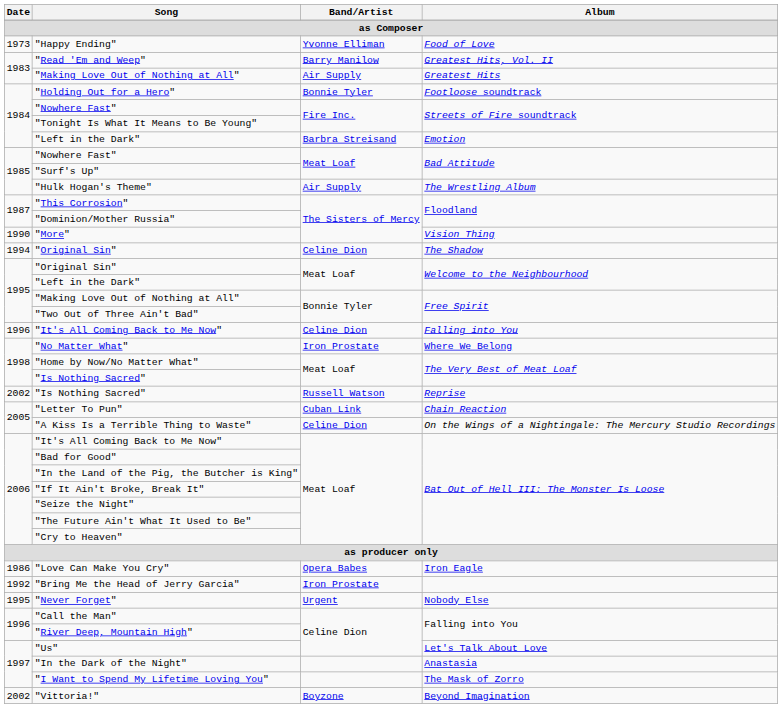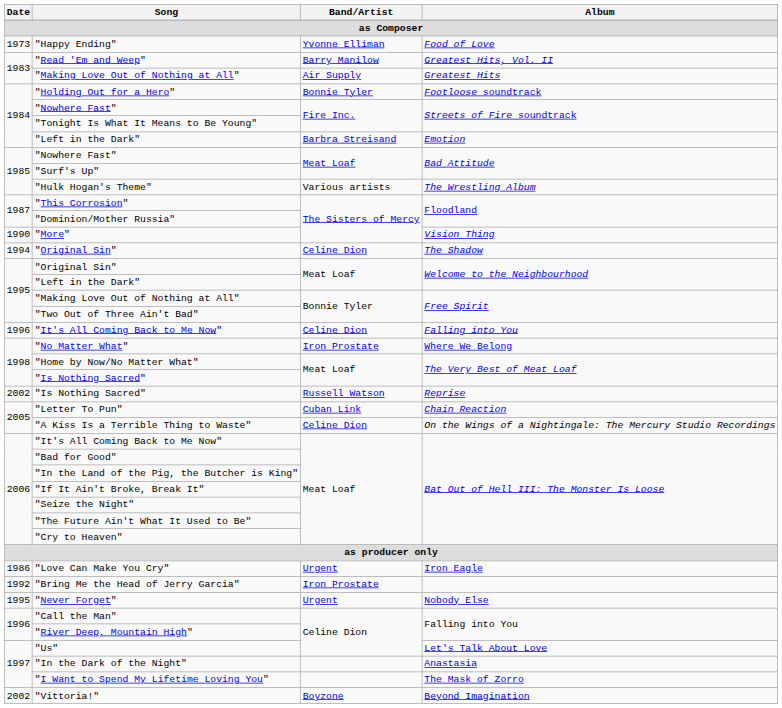(332, 187) Air Supply -> (347, 187) Various artists
(335, 568) Opera Babes -> (320, 568) Urgent
